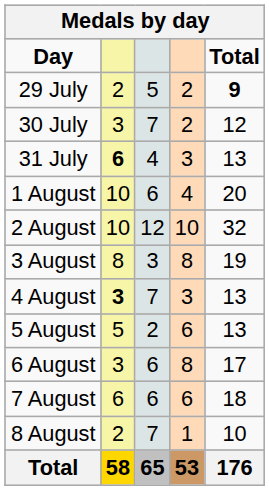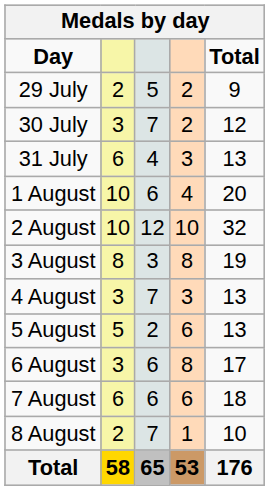(235, 90) bold -> (235, 90) normal
(118, 159) bold -> (118, 159) normal
(118, 296) bold -> (118, 296) normal
